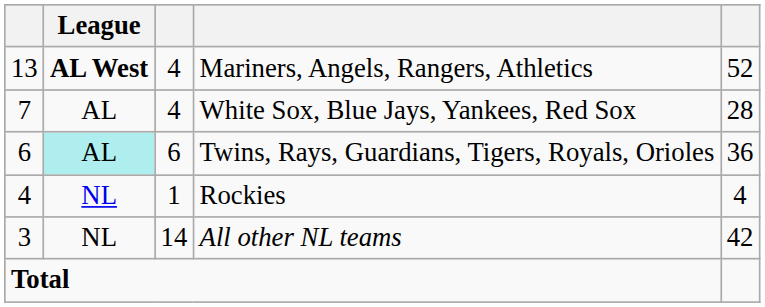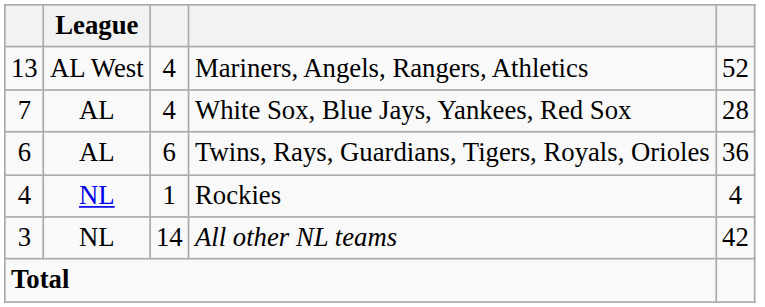(99, 68) bold -> (97, 68) normal
(99, 152) paleturquoise background -> (97, 152) no background
